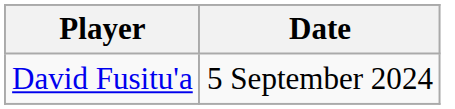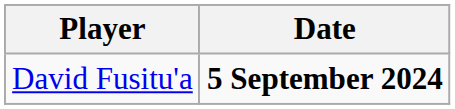(320, 78) normal -> (325, 78) bold
